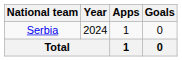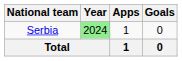(95, 30) no background -> (95, 30) lightgreen background
